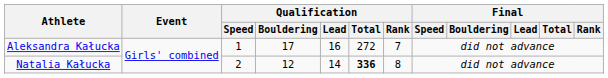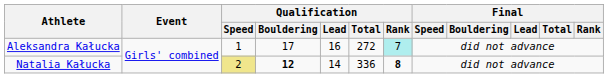(398, 47) no background -> (398, 47) paleturquoise background
(239, 64) no background -> (239, 64) khaki background
(288, 64) normal -> (288, 64) bold
(366, 64) bold -> (366, 64) normal
(398, 64) normal -> (398, 64) bold
